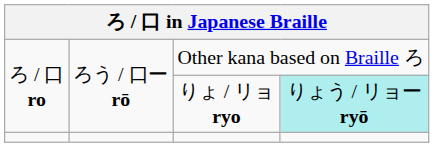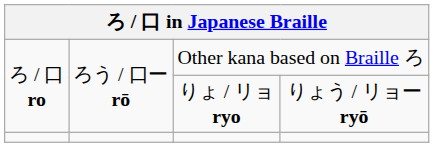(354, 104) paleturquoise background -> (354, 104) no background
